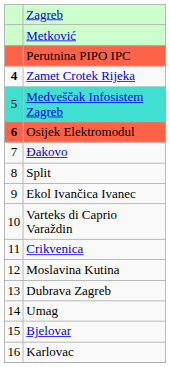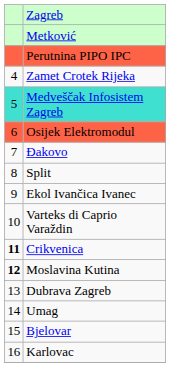(14, 76) bold -> (14, 76) normal
(14, 132) bold -> (14, 132) normal
(14, 249) normal -> (14, 249) bold
(14, 270) normal -> (14, 270) bold
